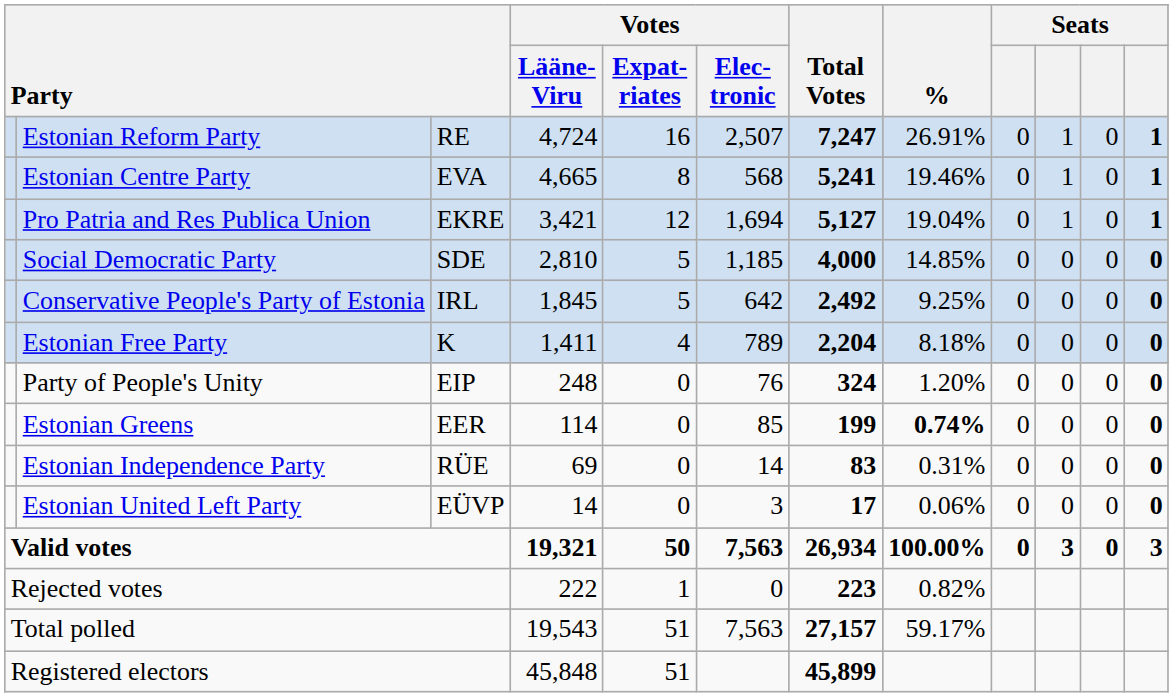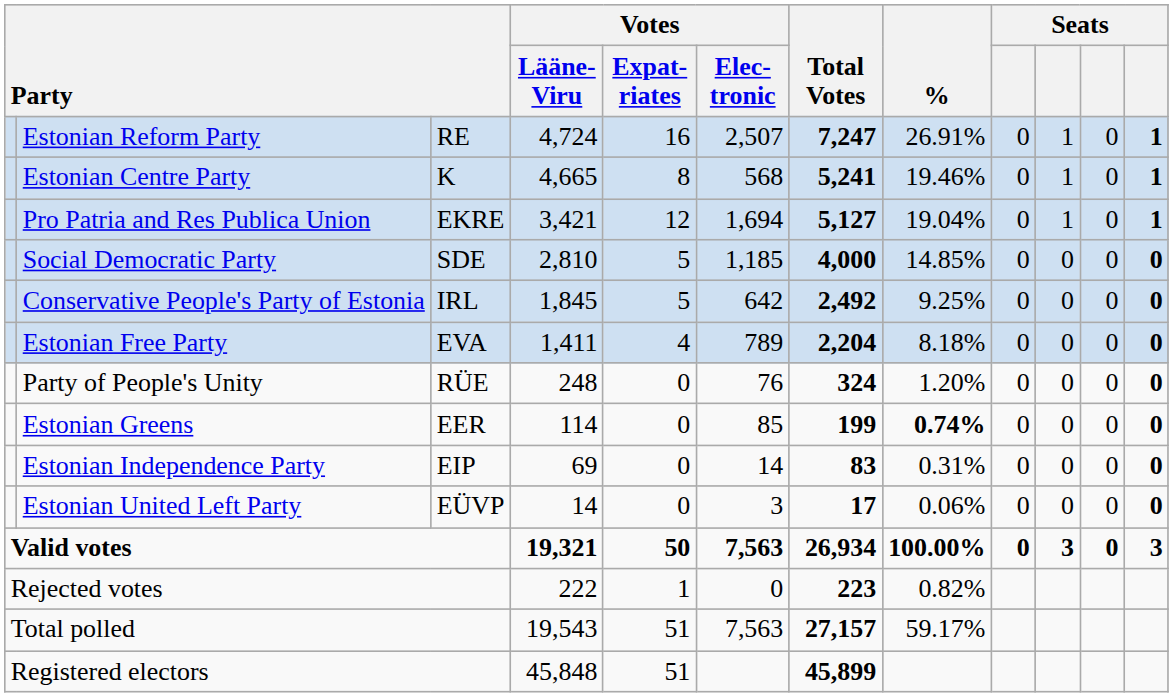(462, 177) EVA -> (446, 177) K
(446, 341) K -> (462, 341) EVA
(456, 383) EIP -> (463, 383) RÜE
(463, 465) RÜE -> (456, 465) EIP
